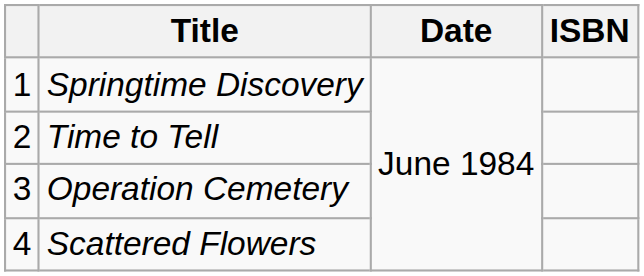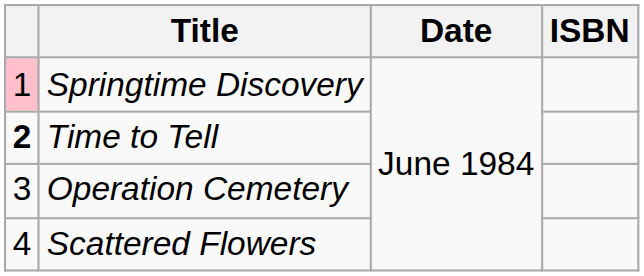(22, 84) no background -> (22, 84) pink background
(22, 137) normal -> (22, 137) bold
